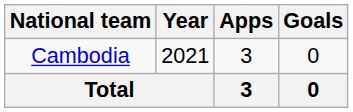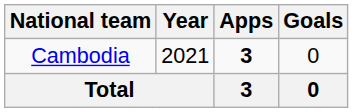(246, 55) normal -> (246, 55) bold
